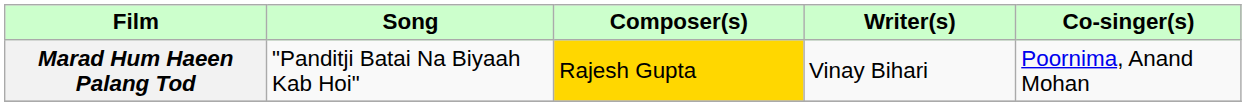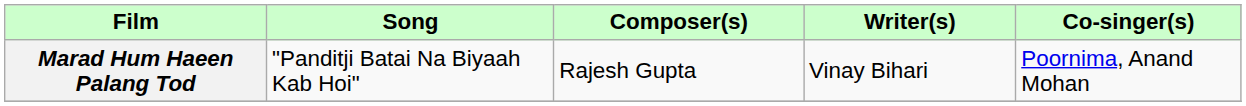(628, 70) gold background -> (628, 70) no background
